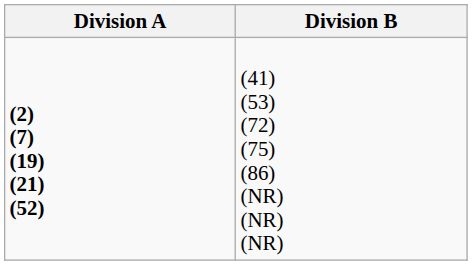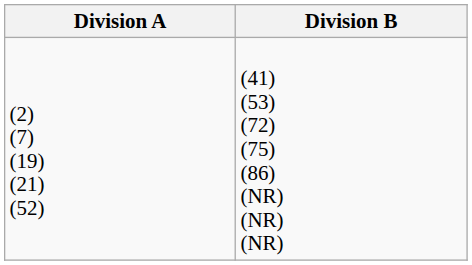(27, 160) bold -> (27, 160) normal
